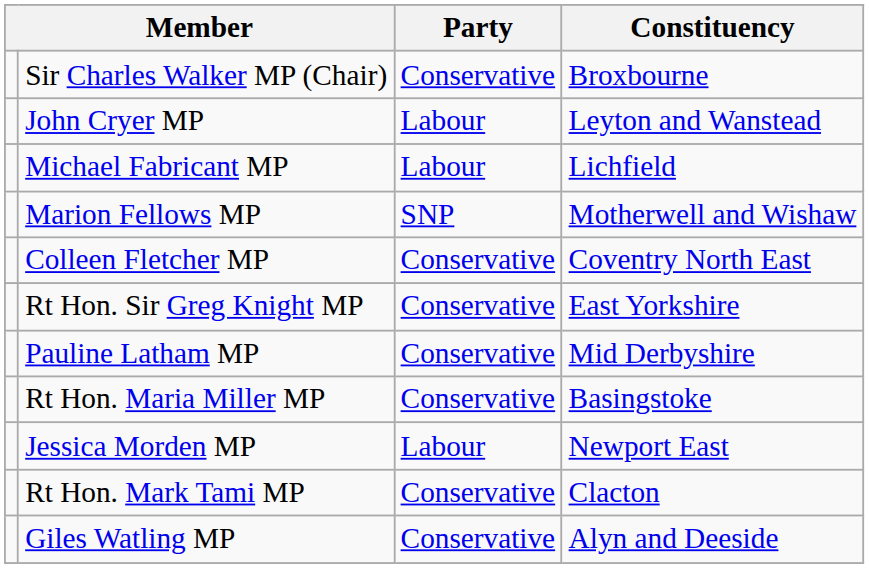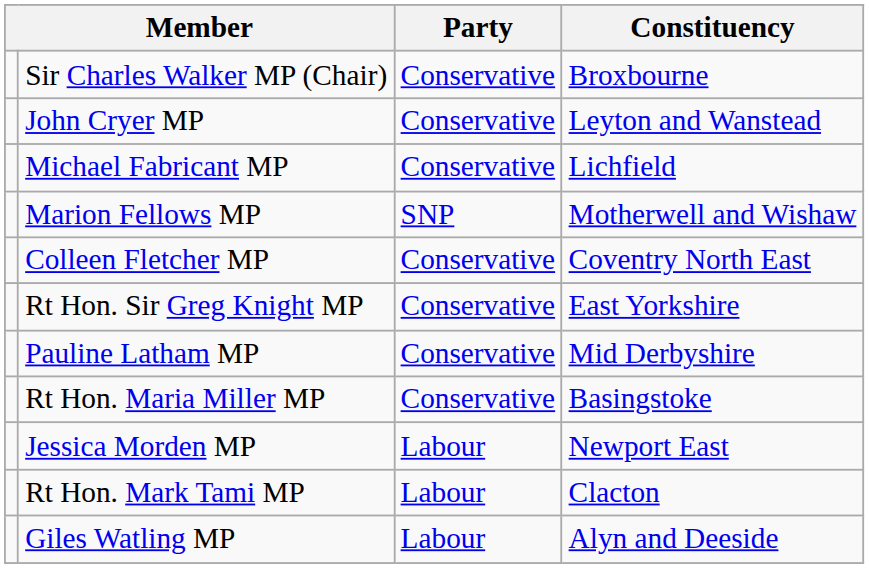(443, 120) Labour -> (478, 120) Conservative
(443, 167) Labour -> (478, 167) Conservative
(478, 492) Conservative -> (443, 492) Labour
(478, 538) Conservative -> (443, 538) Labour
